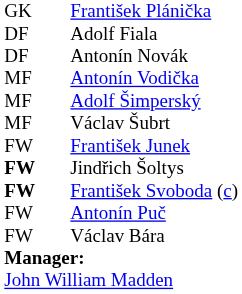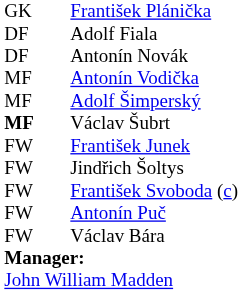(18, 123) normal -> (19, 123) bold
(20, 168) bold -> (19, 168) normal
(20, 190) bold -> (19, 190) normal
